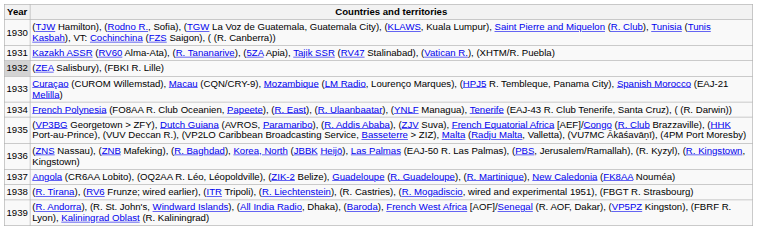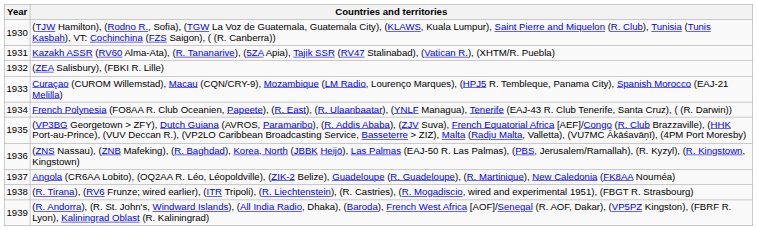(17, 68) lightgrey background -> (17, 68) no background
